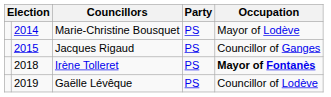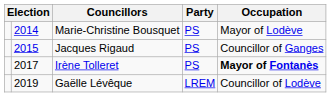(26, 65) 2018 -> (26, 65) 2017
(192, 83) PS -> (200, 83) LREM
